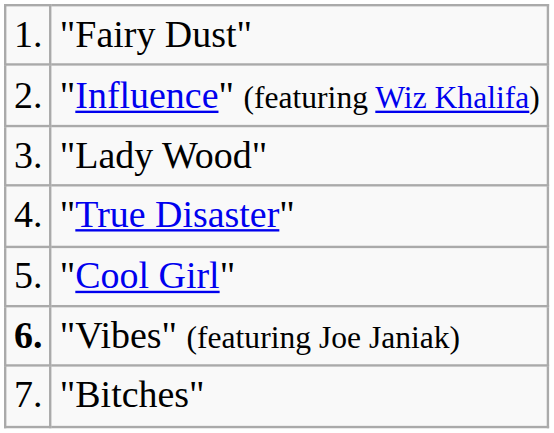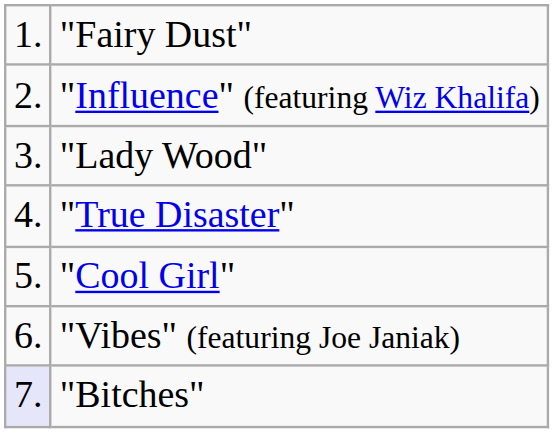(28, 335) bold -> (28, 335) normal
(28, 395) no background -> (28, 395) lavender background
